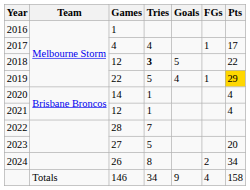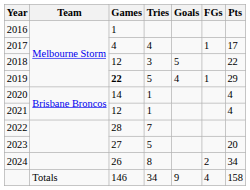(149, 62) bold -> (149, 62) normal
(117, 78) normal -> (117, 78) bold
(233, 78) gold background -> (233, 78) no background
